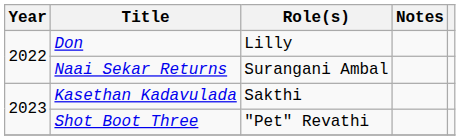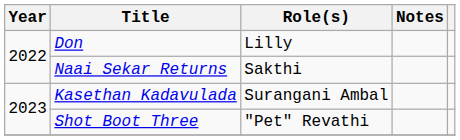(316, 70) Surangani Ambal -> (273, 70) Sakthi
(273, 96) Sakthi -> (316, 96) Surangani Ambal
